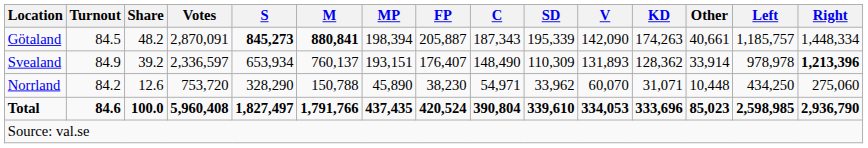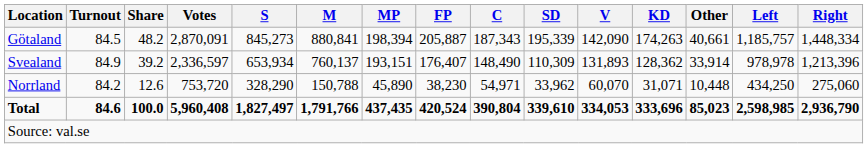(270, 39) bold -> (270, 39) normal
(335, 39) bold -> (335, 39) normal
(830, 62) bold -> (830, 62) normal
